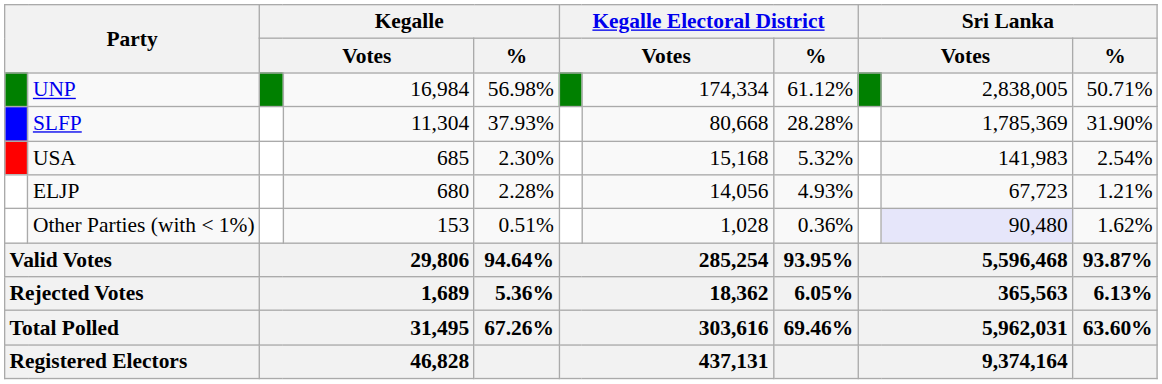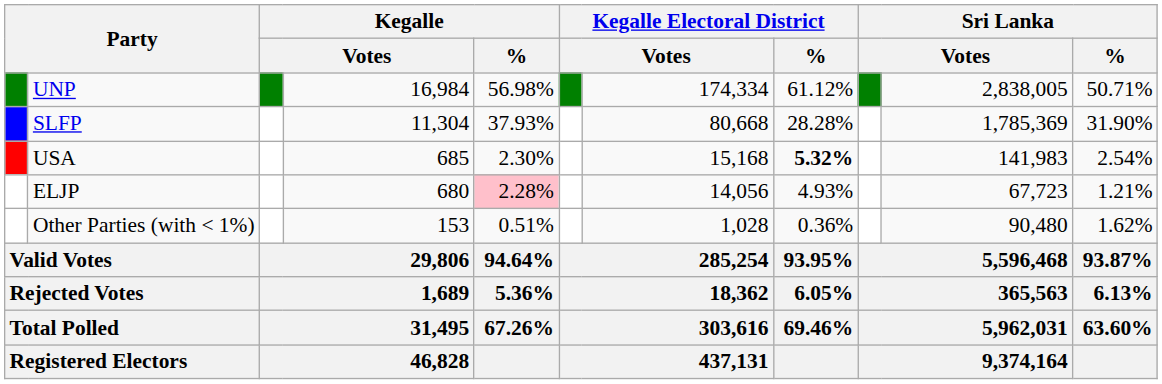(826, 157) normal -> (824, 157) bold
(526, 191) no background -> (526, 191) pink background
(1038, 225) lavender background -> (1038, 225) no background
